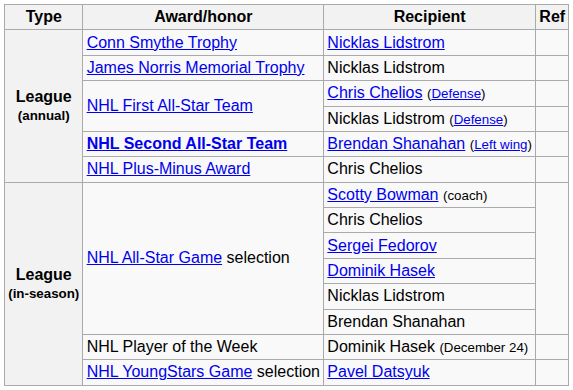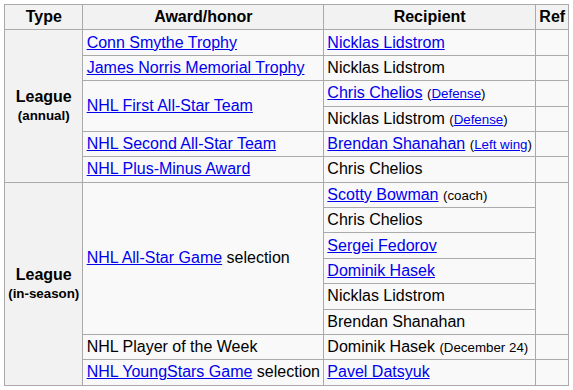(187, 144) bold -> (181, 144) normal
